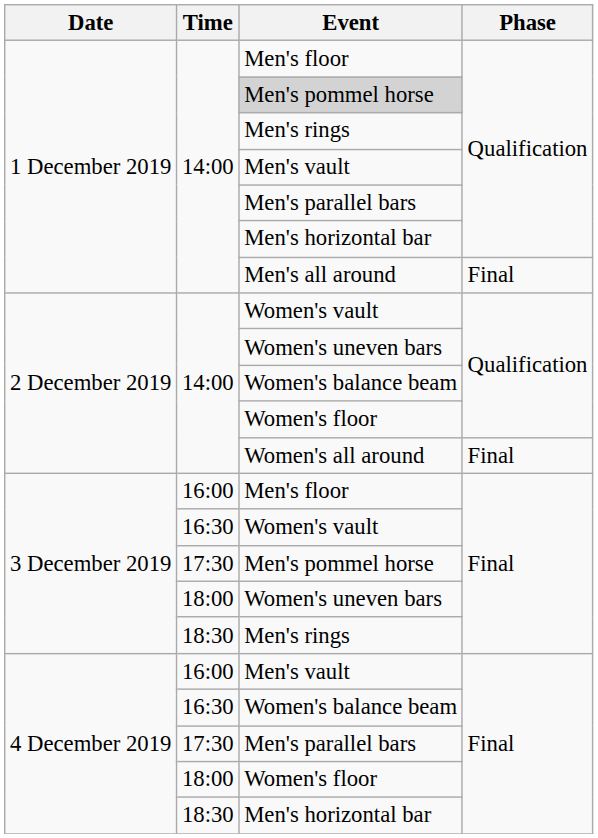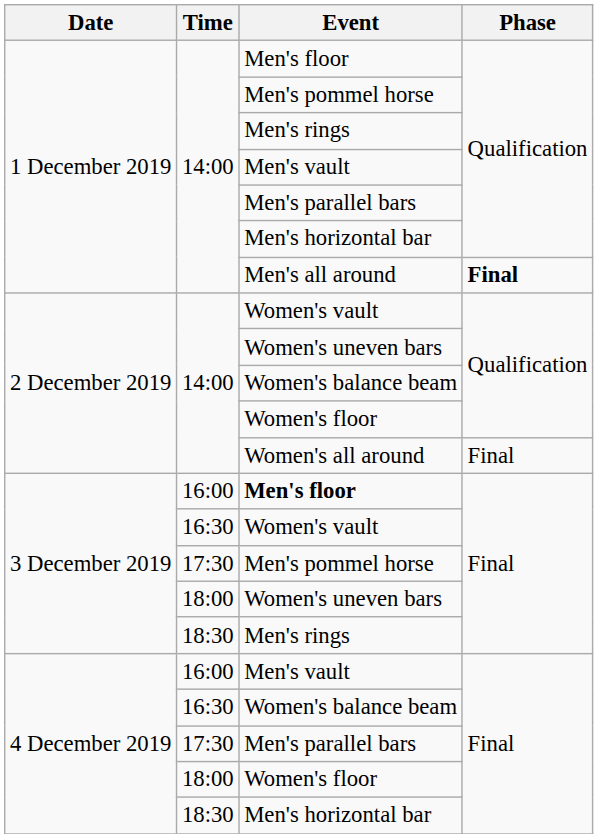(339, 94) lightgrey background -> (339, 94) no background
(491, 274) normal -> (493, 274) bold
(296, 490) normal -> (300, 490) bold
